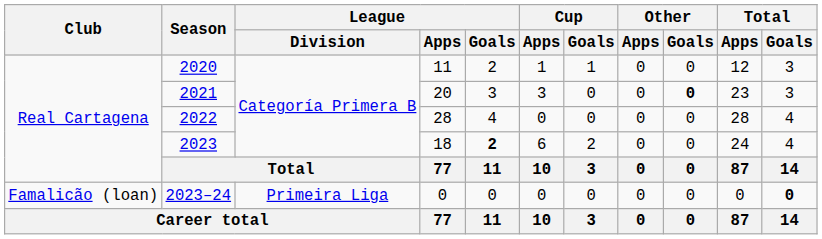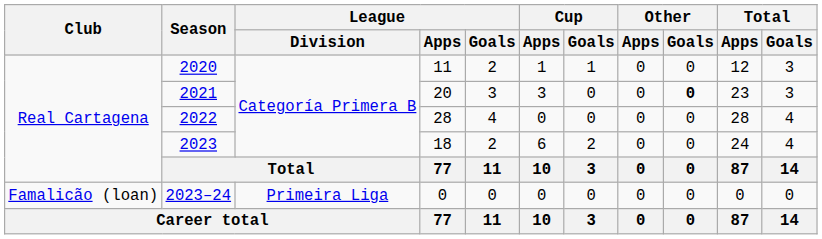(492, 144) bold -> (492, 144) normal
(789, 195) bold -> (789, 195) normal
